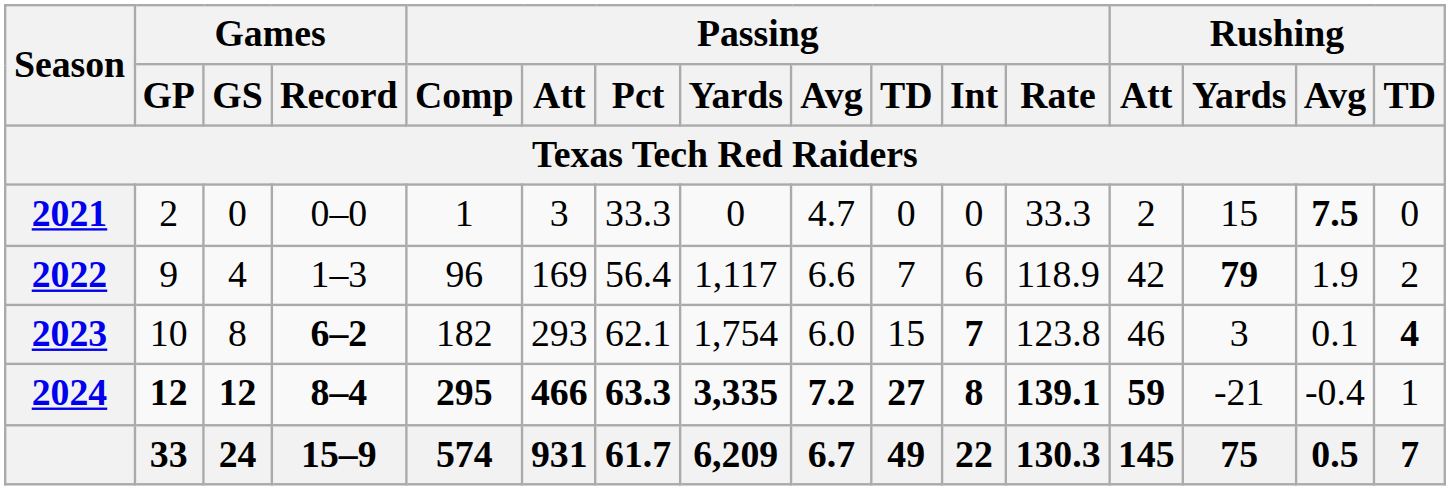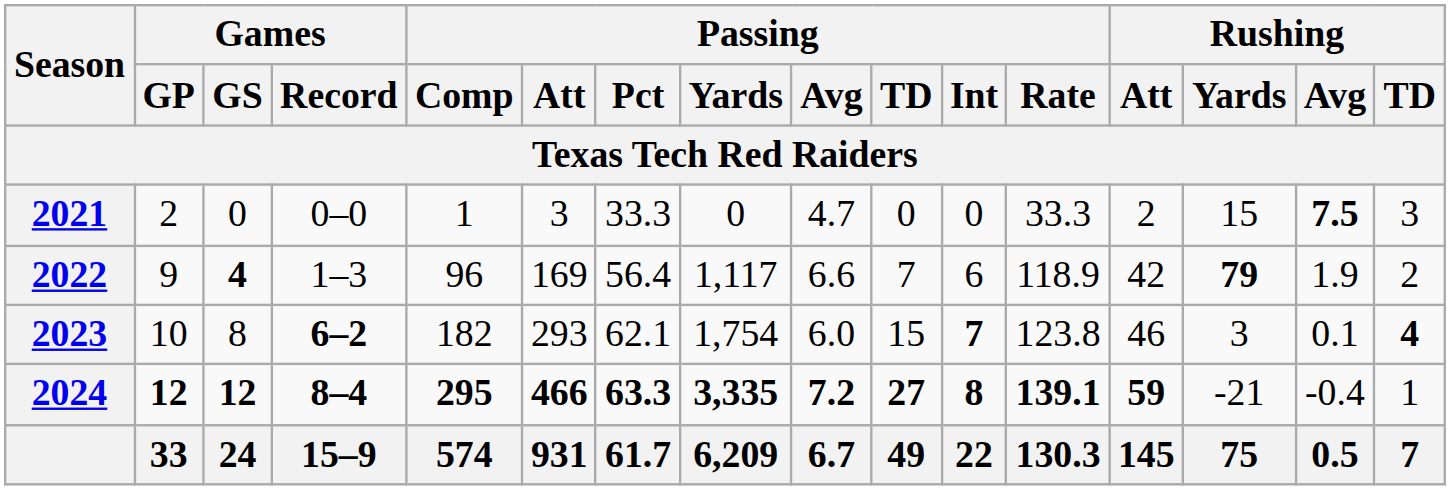(1410, 214) 0 -> (1410, 214) 3
(238, 273) normal -> (238, 273) bold
